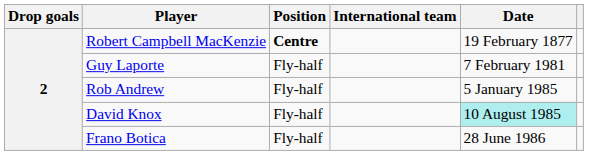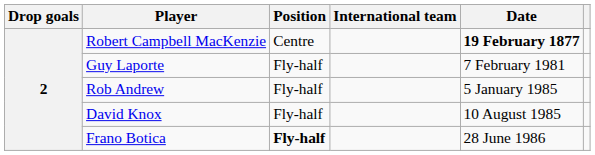(296, 41) bold -> (294, 41) normal
(518, 41) normal -> (522, 41) bold
(512, 114) paleturquoise background -> (512, 114) no background
(298, 138) normal -> (299, 138) bold
